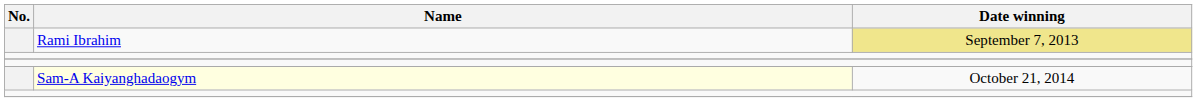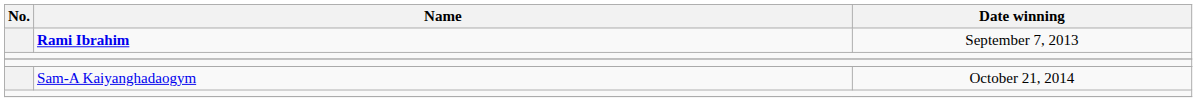(79, 40) normal -> (83, 40) bold
(1022, 40) khaki background -> (1022, 40) no background
(117, 77) lightyellow background -> (117, 77) no background
